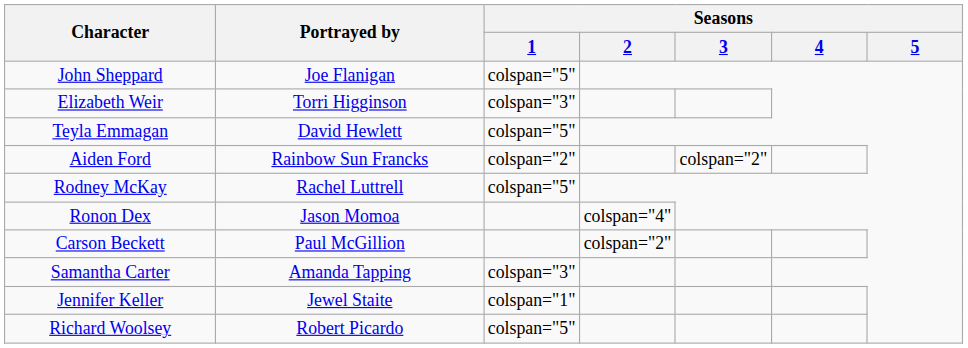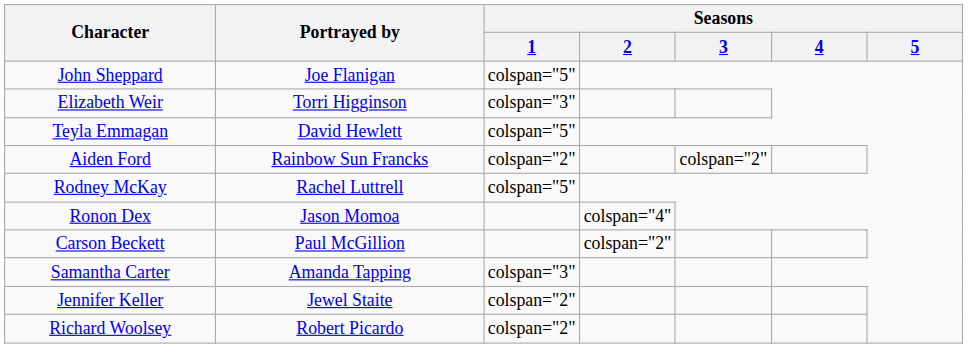(532, 300) colspan="1" -> (532, 300) colspan="2"
(532, 328) colspan="5" -> (532, 328) colspan="2"
